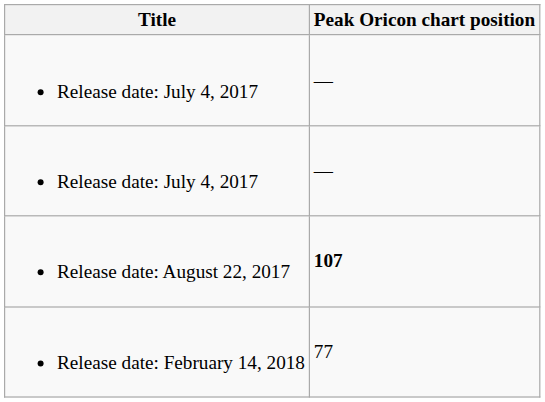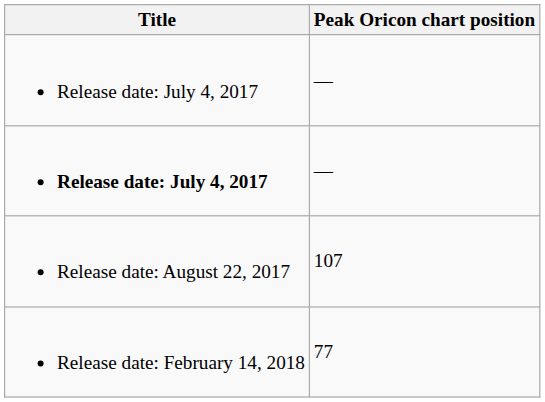(157, 182) normal -> (157, 182) bold
(328, 261) bold -> (328, 261) normal
